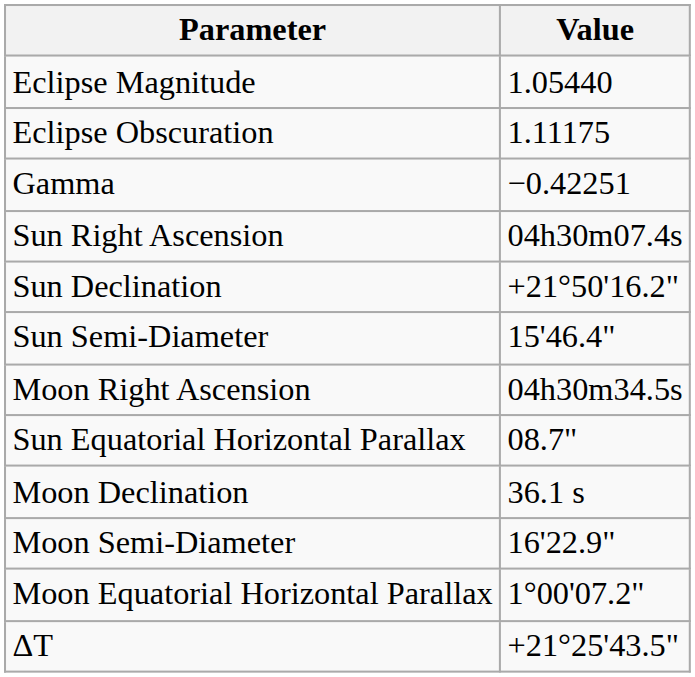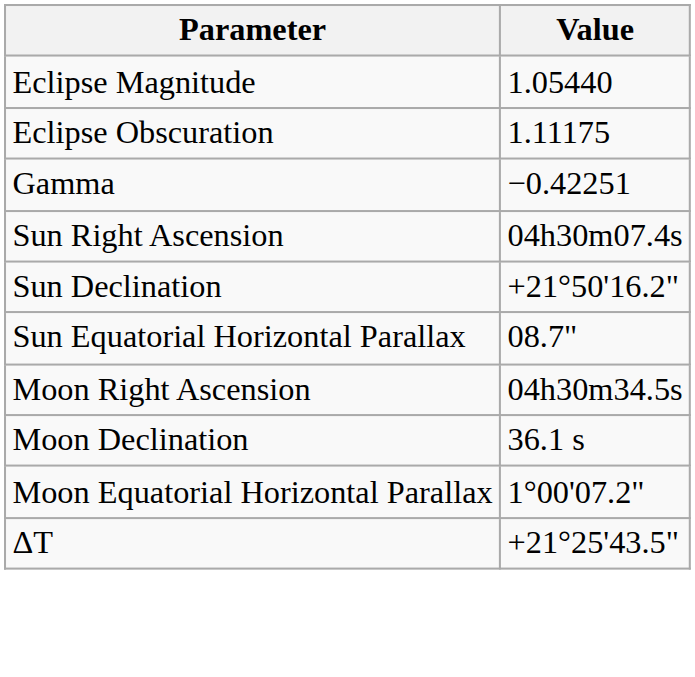- row: (140, 337)
rows swapped: (239, 440) <-> (161, 388)
- row: (154, 542)
